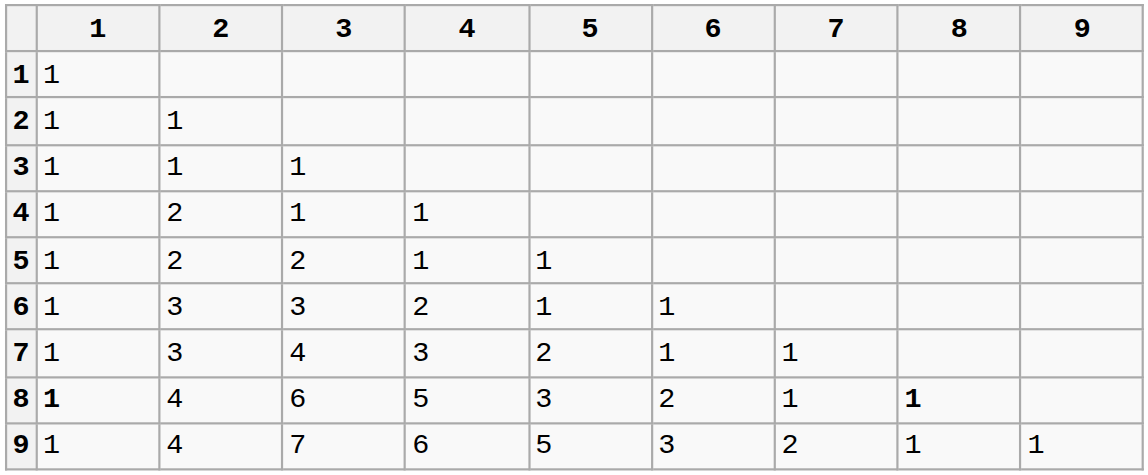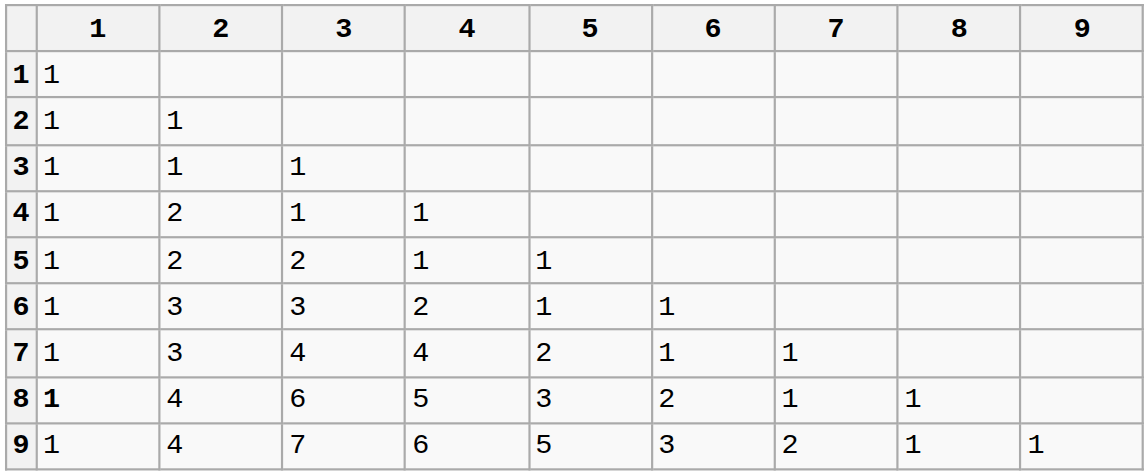(421, 353) 3 -> (421, 353) 4
(913, 400) bold -> (913, 400) normal
